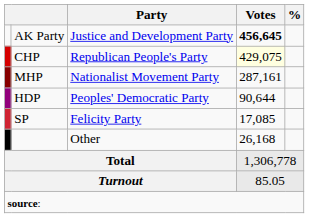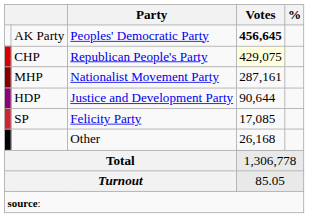(152, 35) Justice and Development Party -> (140, 35) Peoples' Democratic Party
(140, 98) Peoples' Democratic Party -> (152, 98) Justice and Development Party
